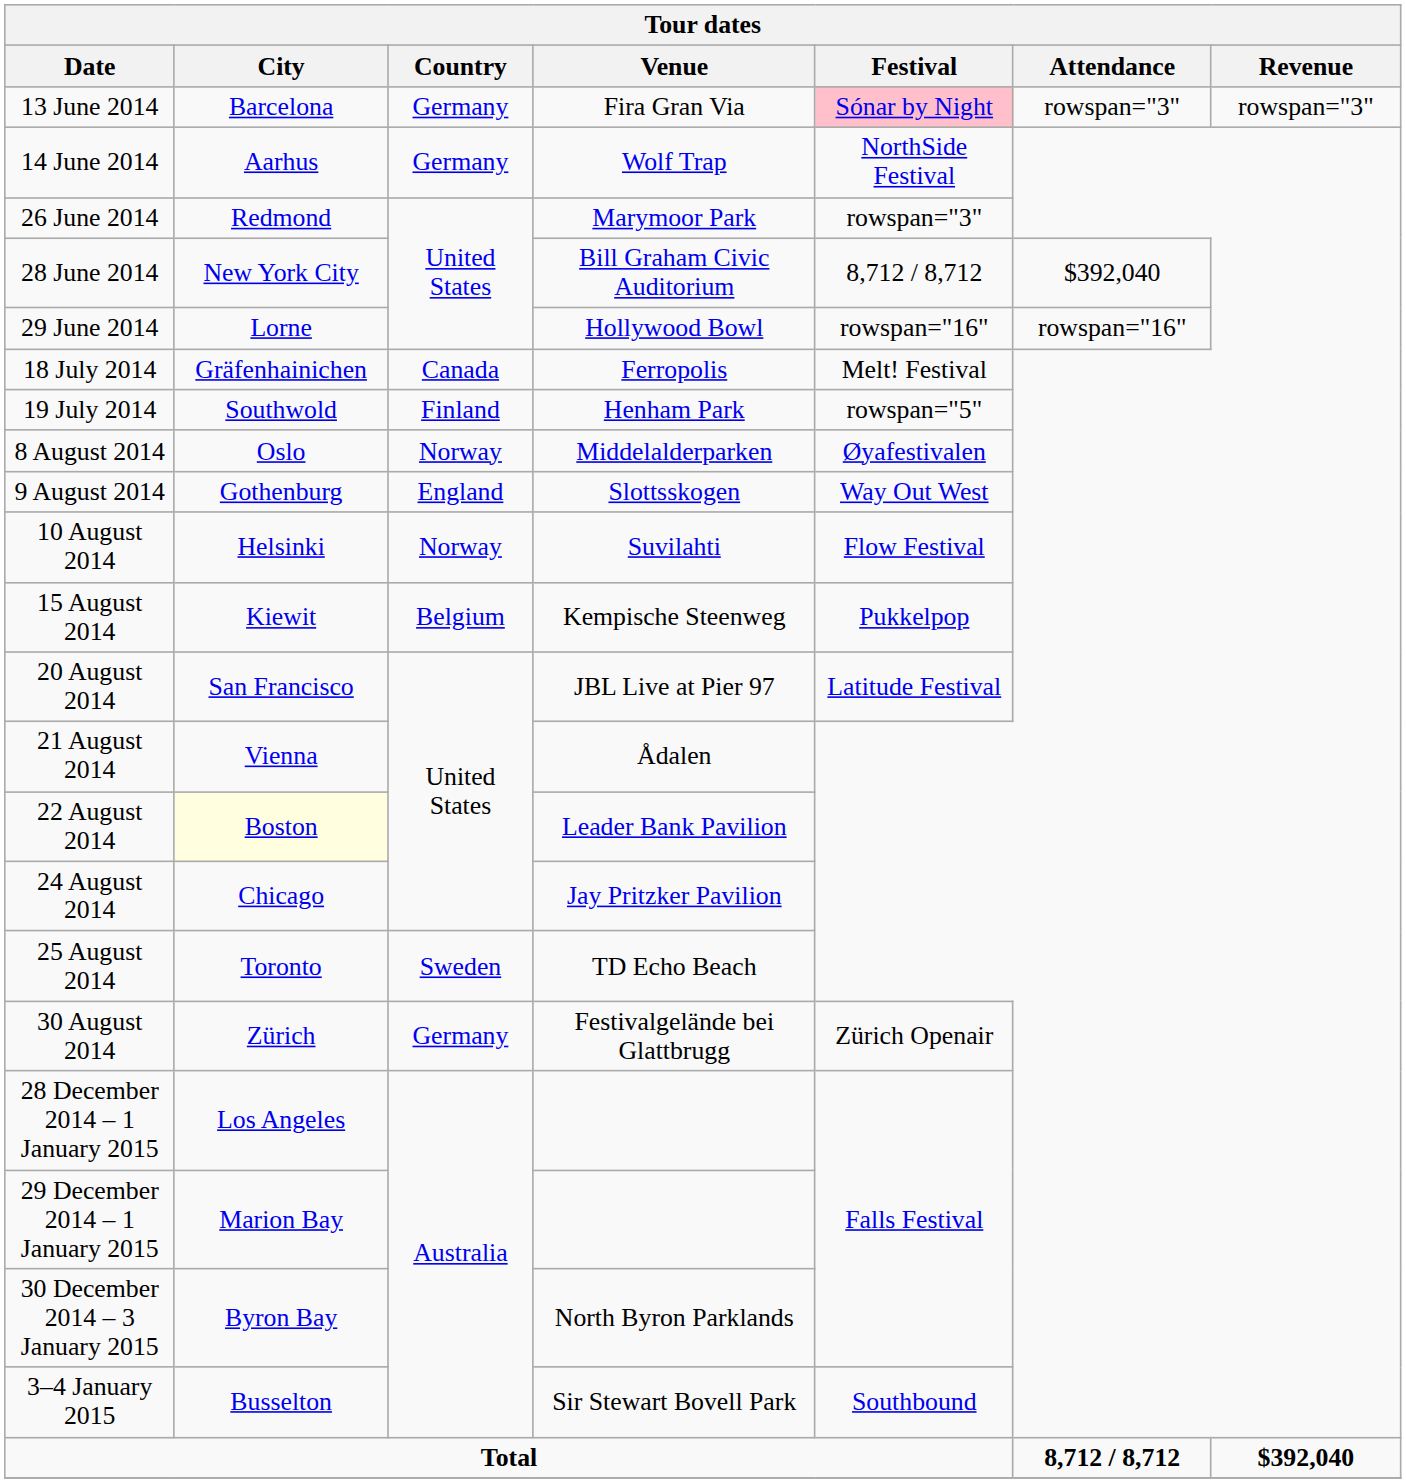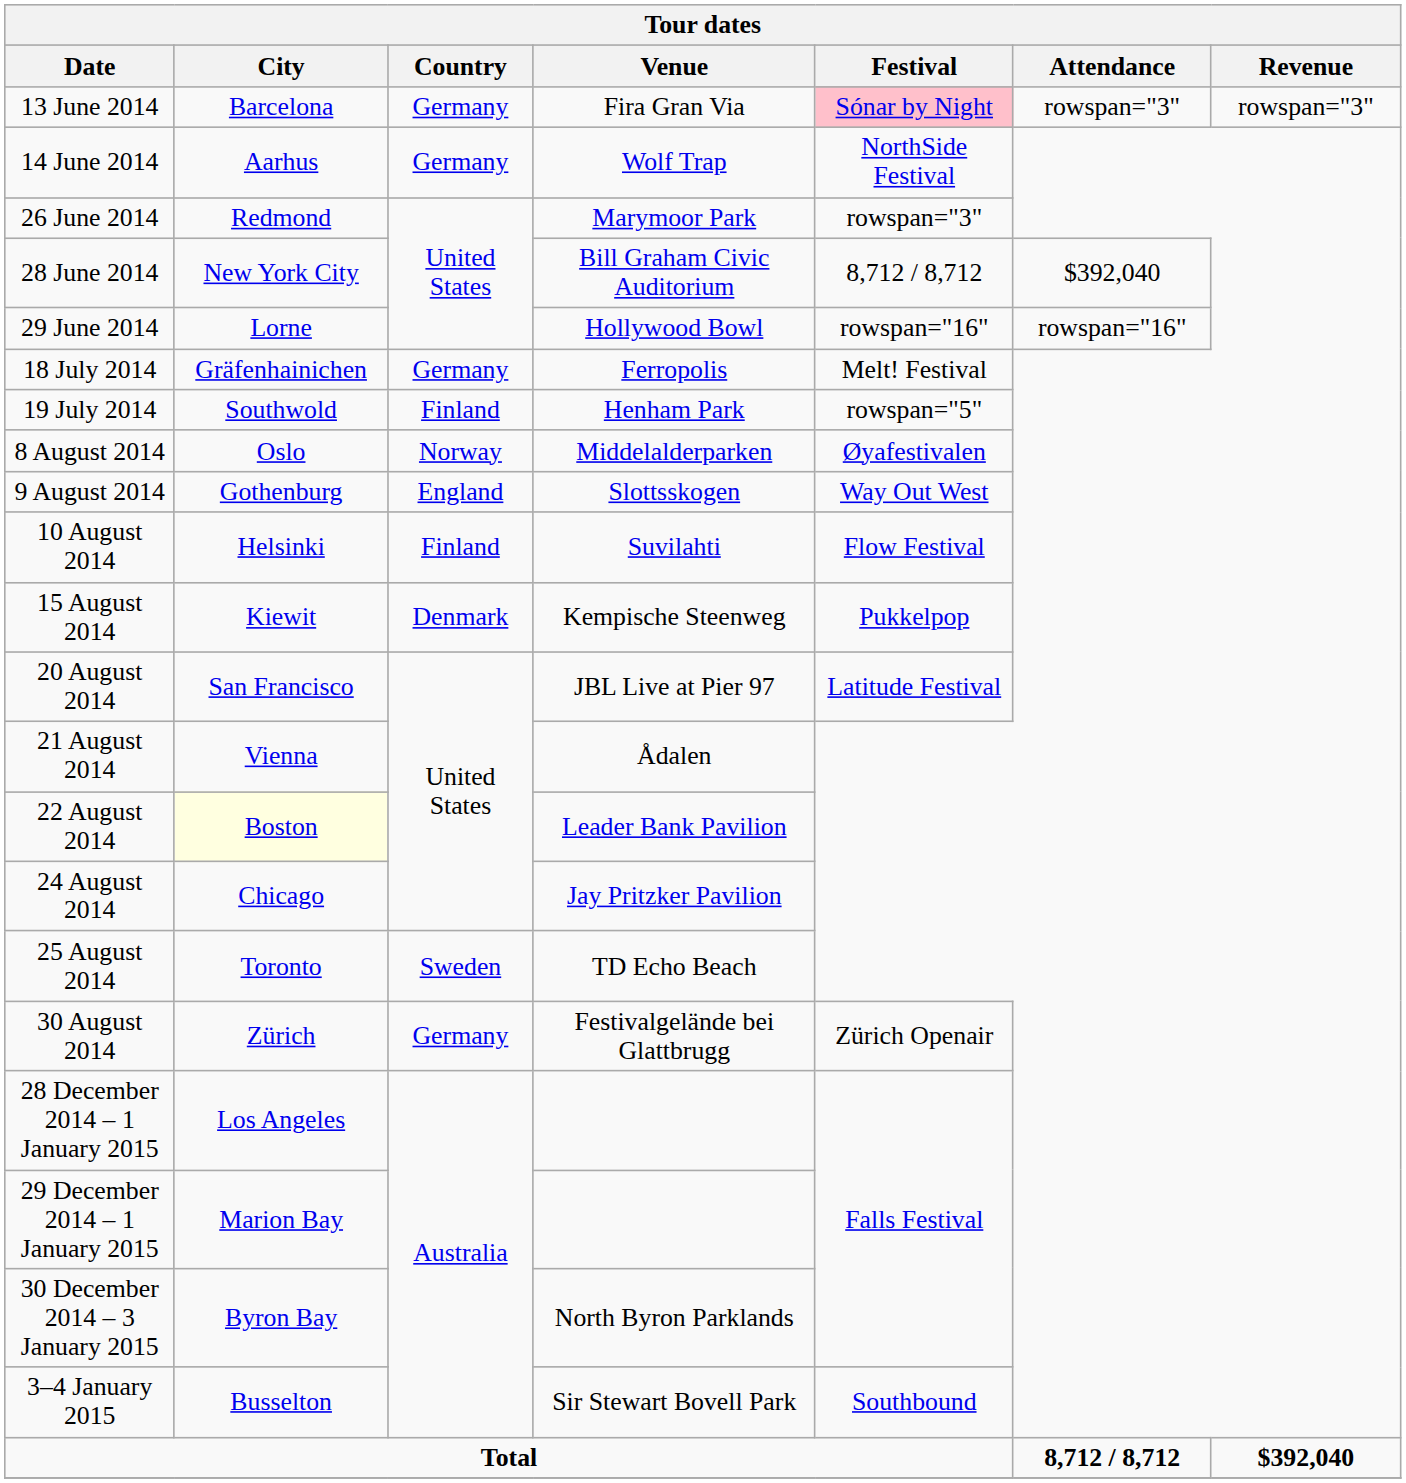(460, 368) Canada -> (460, 368) Germany
(460, 546) Norway -> (460, 546) Finland
(460, 616) Belgium -> (460, 616) Denmark
